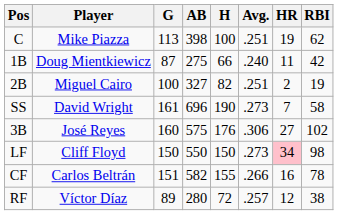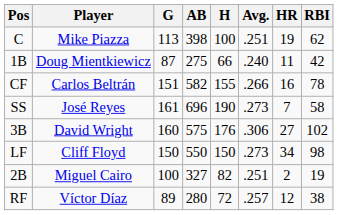rows swapped: (19, 84) <-> (19, 175)
(93, 107) David Wright -> (93, 107) José Reyes
(93, 130) José Reyes -> (93, 130) David Wright
(287, 152) pink background -> (287, 152) no background
